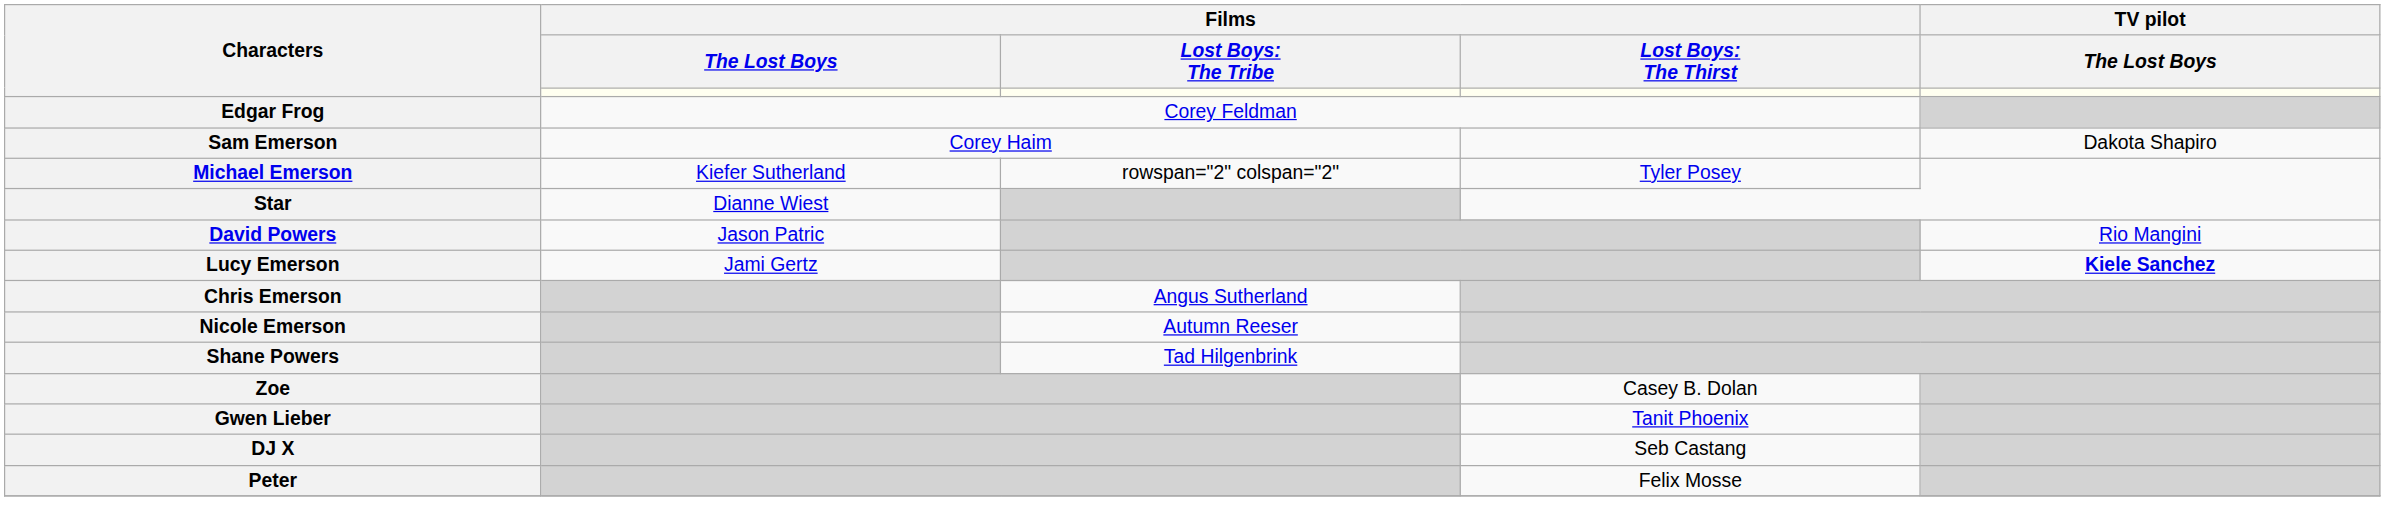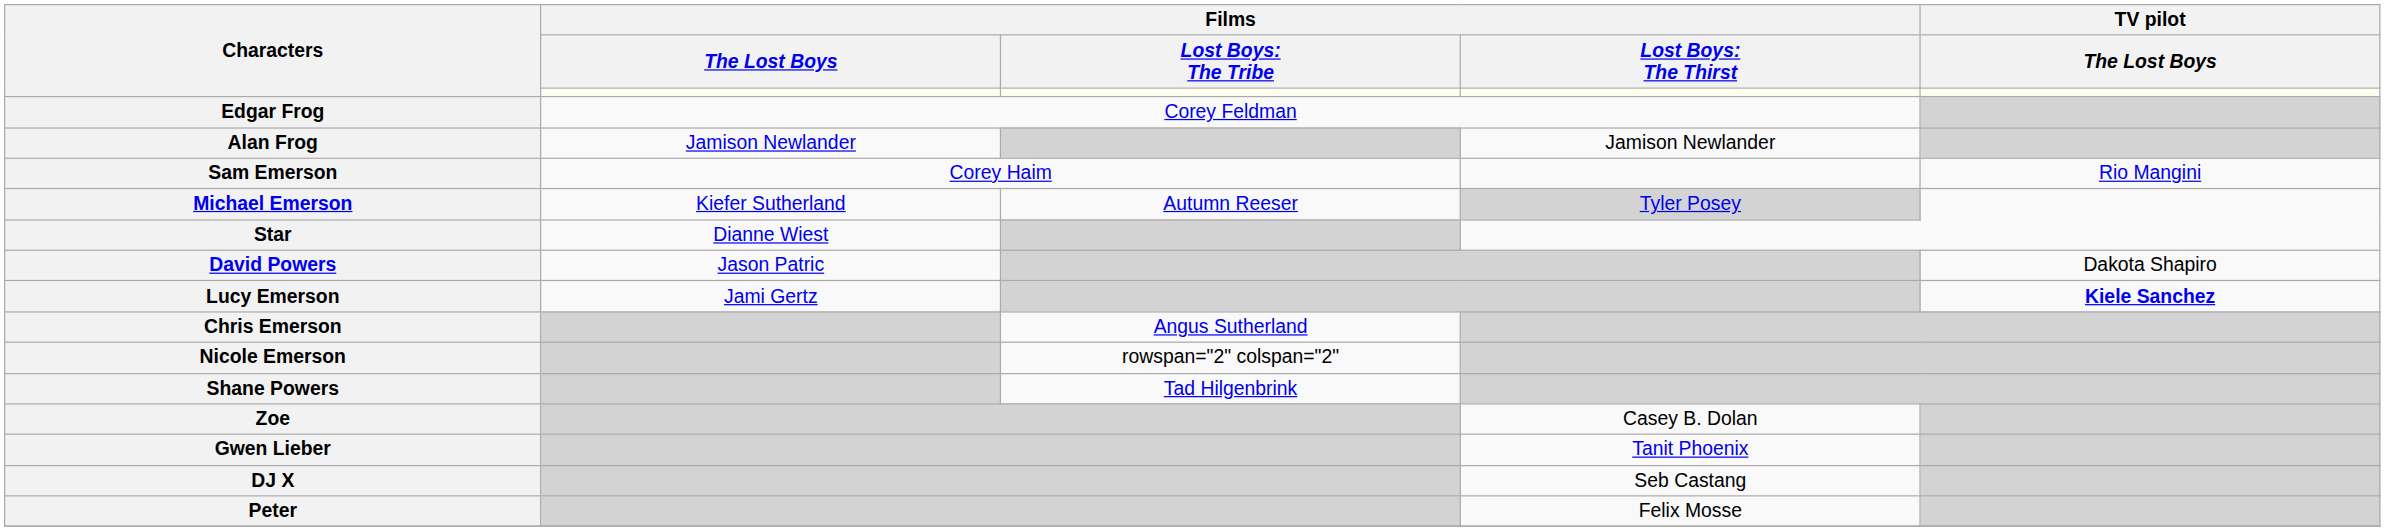+ row: (273, 142)
(2150, 142) Dakota Shapiro -> (2150, 173) Rio Mangini
(1231, 173) rowspan="2" colspan="2" -> (1231, 204) Autumn Reeser
(1690, 173) no background -> (1690, 204) lightgrey background
(2150, 234) Rio Mangini -> (2150, 265) Dakota Shapiro
(1231, 326) Autumn Reeser -> (1231, 357) rowspan="2" colspan="2"
